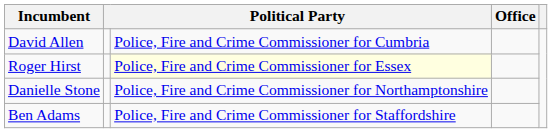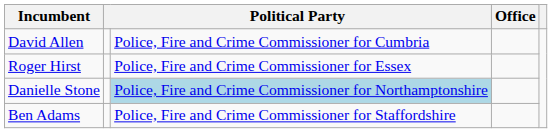(263, 66) lightyellow background -> (263, 66) no background
(301, 90) no background -> (301, 90) lightblue background
